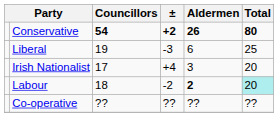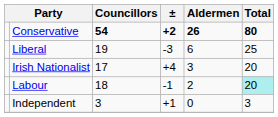(168, 85) -2 -> (168, 85) -1
(190, 85) bold -> (190, 85) normal
+ row: (44, 103)
- row: (45, 103)
